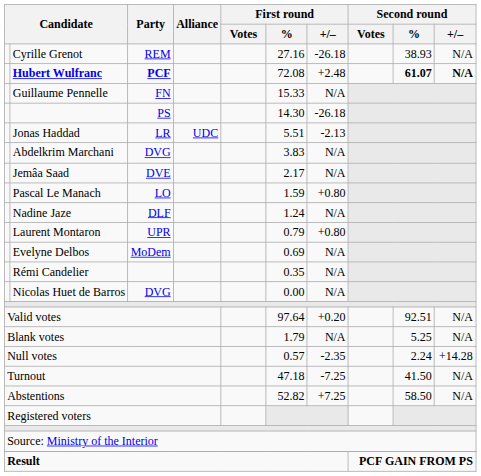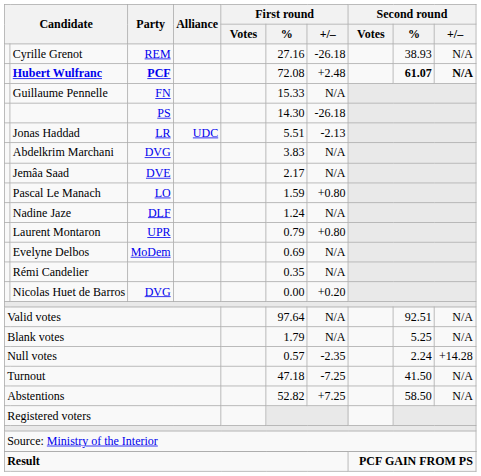(335, 291) N/A -> (332, 291) +0.20
(332, 317) +0.20 -> (335, 317) N/A
